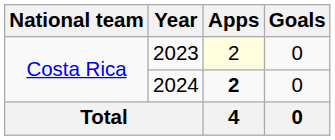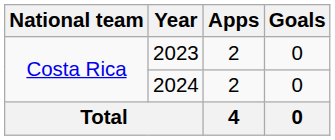(234, 53) lightyellow background -> (234, 53) no background
(234, 85) bold -> (234, 85) normal
